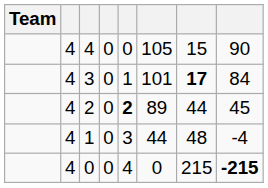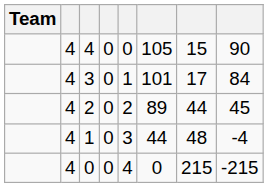(197, 78) bold -> (197, 78) normal
(127, 108) bold -> (127, 108) normal
(240, 167) bold -> (240, 167) normal
